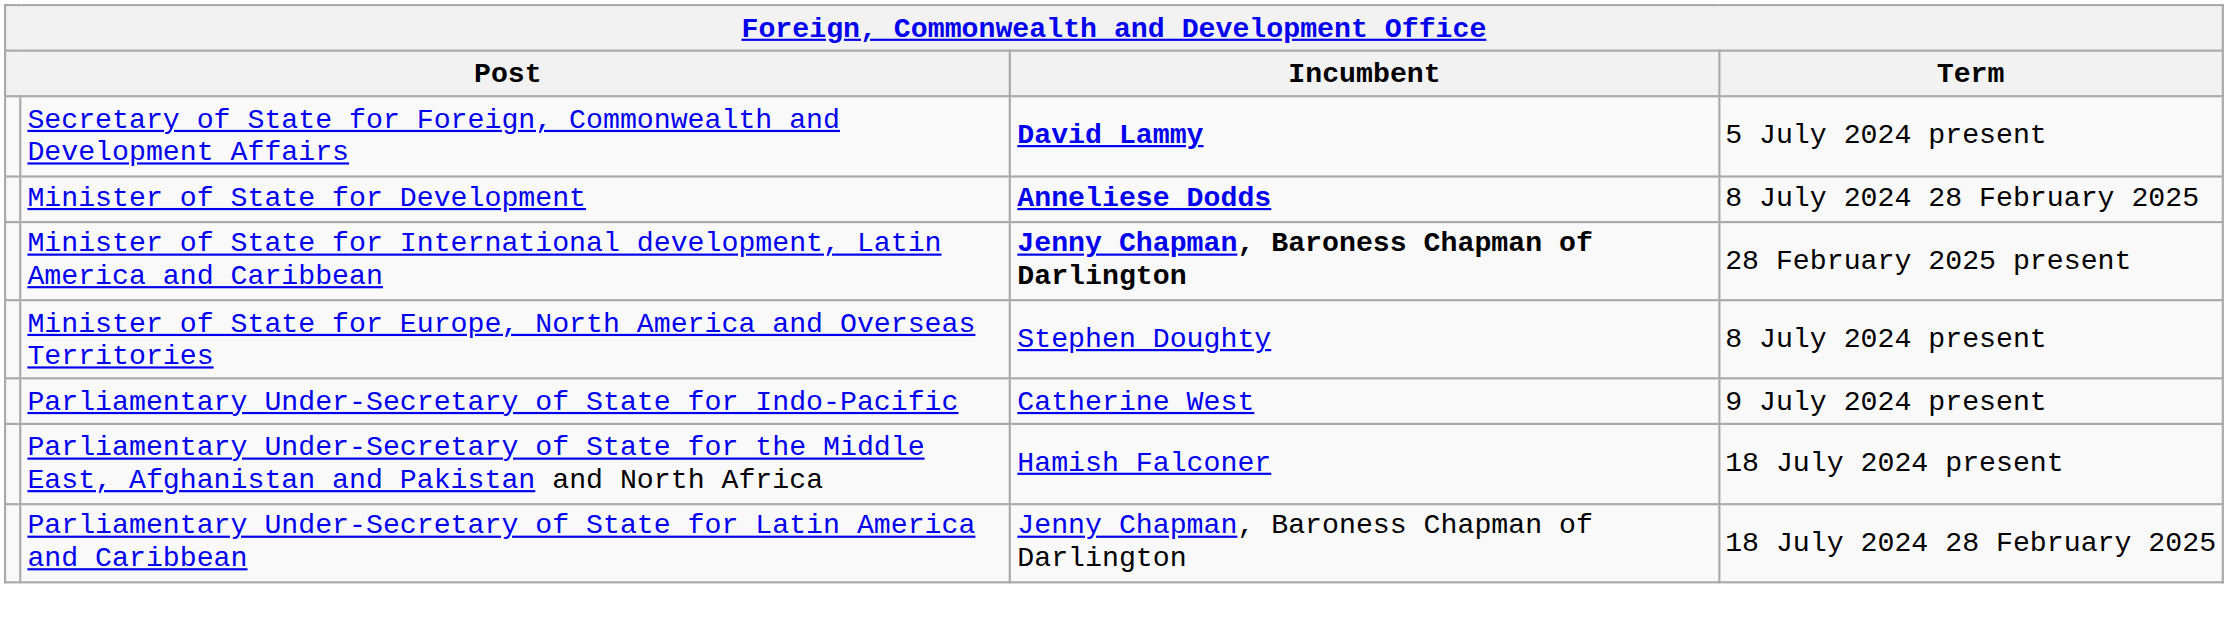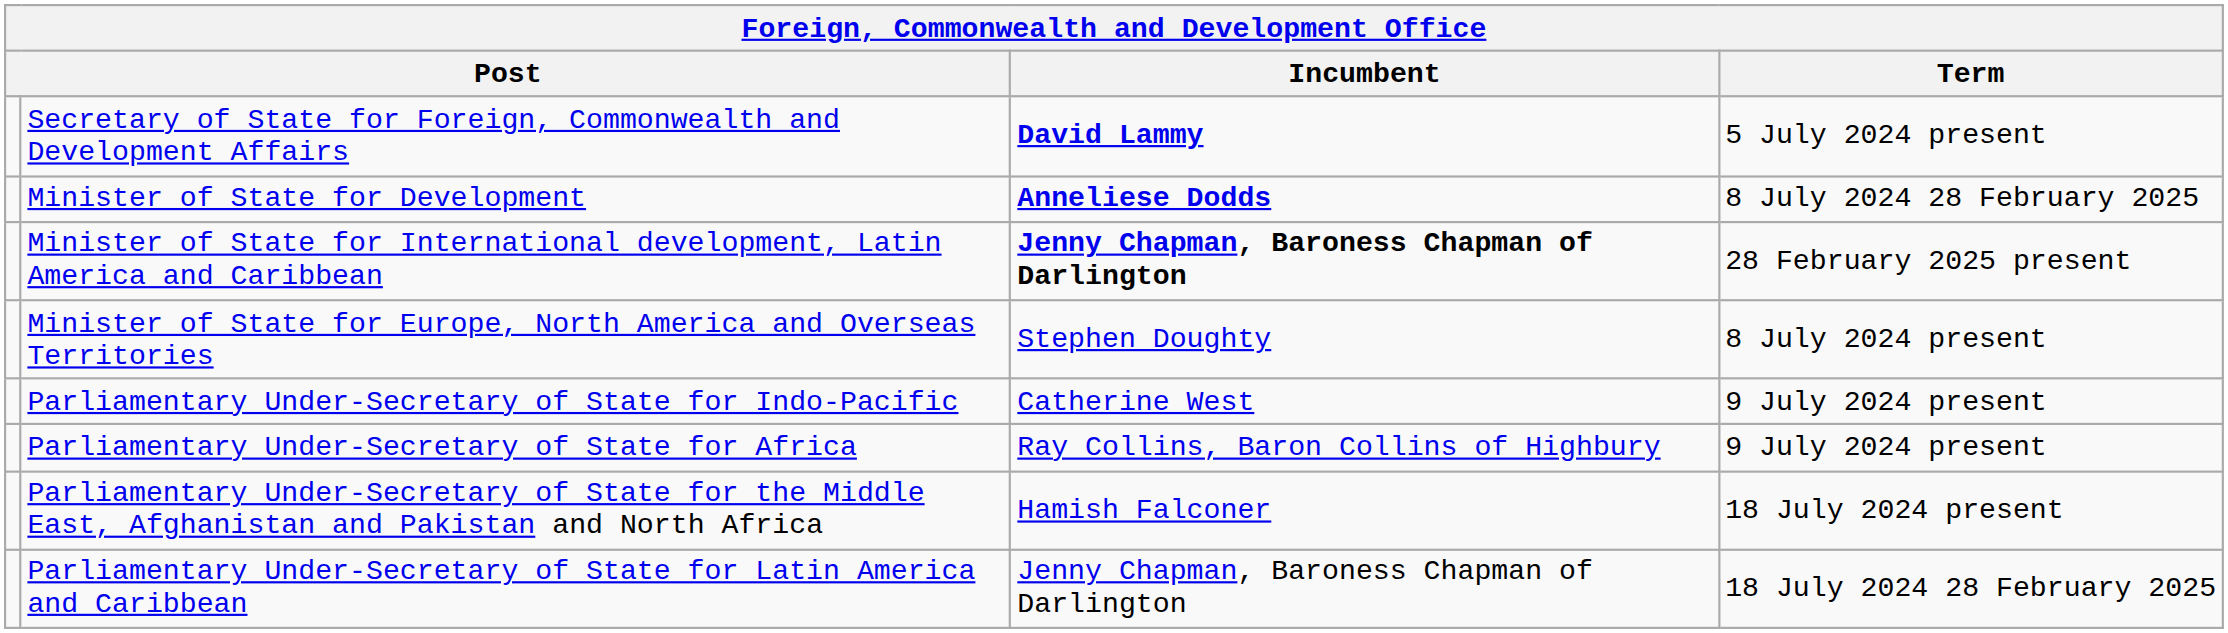+ row: (442, 448)
